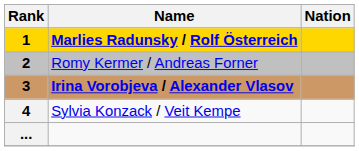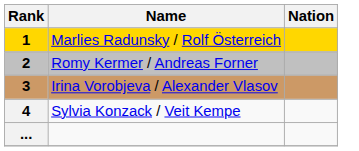(174, 39) bold -> (166, 39) normal
(172, 87) bold -> (164, 87) normal
